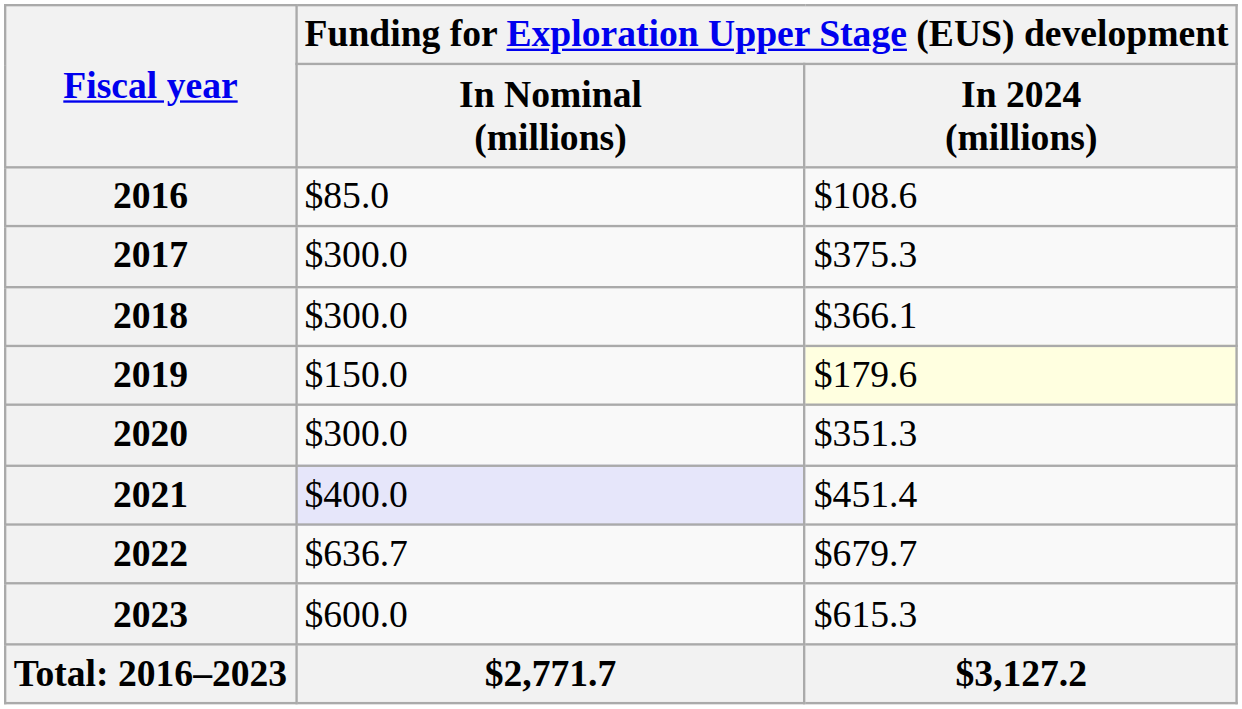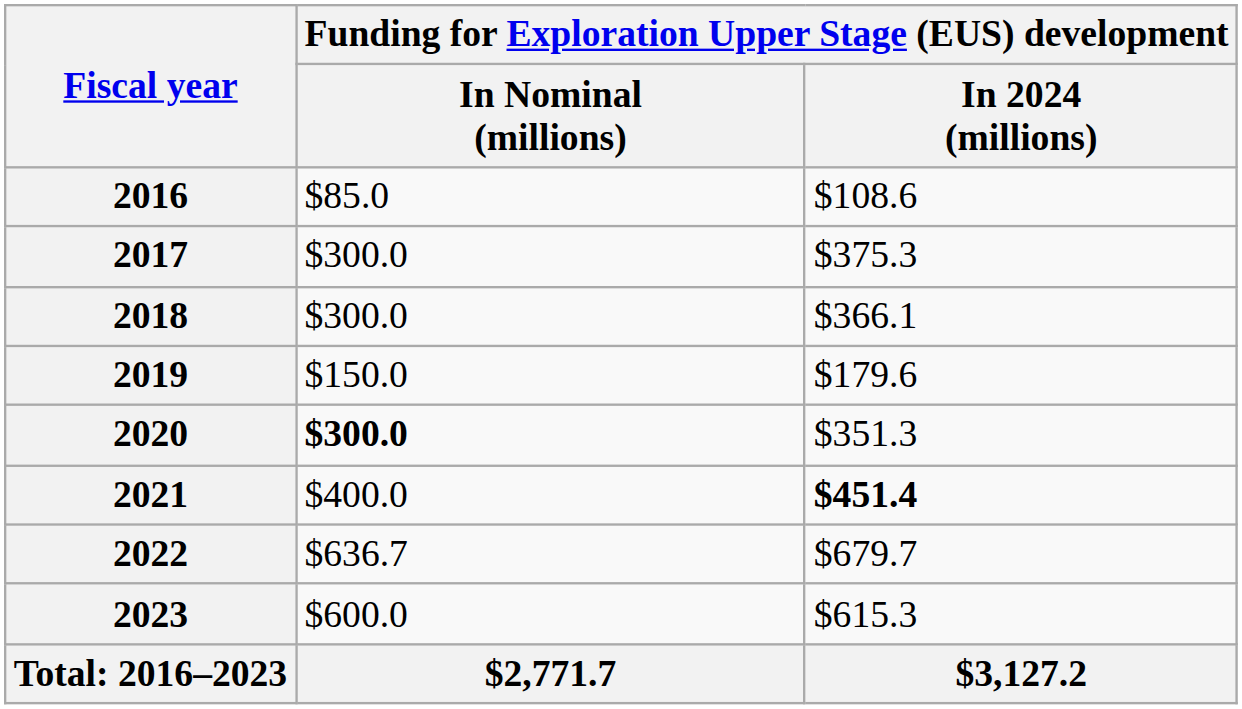(865, 374) lightyellow background -> (865, 374) no background
(356, 434) normal -> (356, 434) bold
(356, 494) lavender background -> (356, 494) no background
(865, 494) normal -> (865, 494) bold
